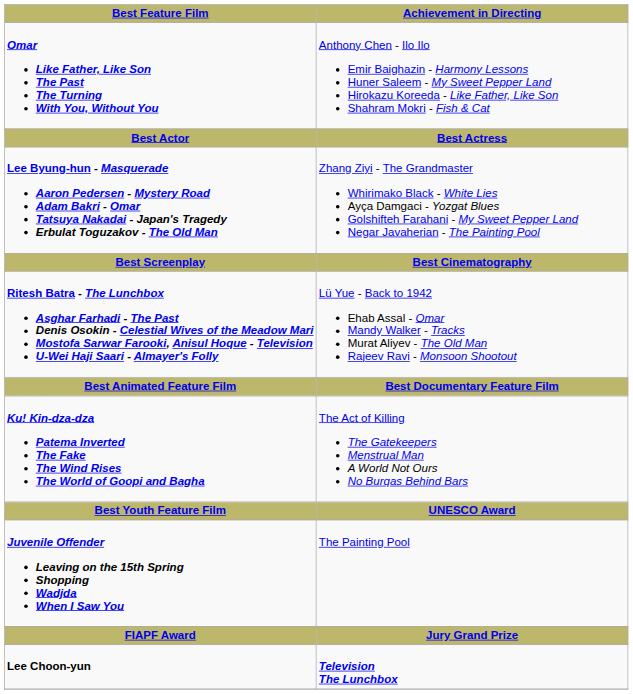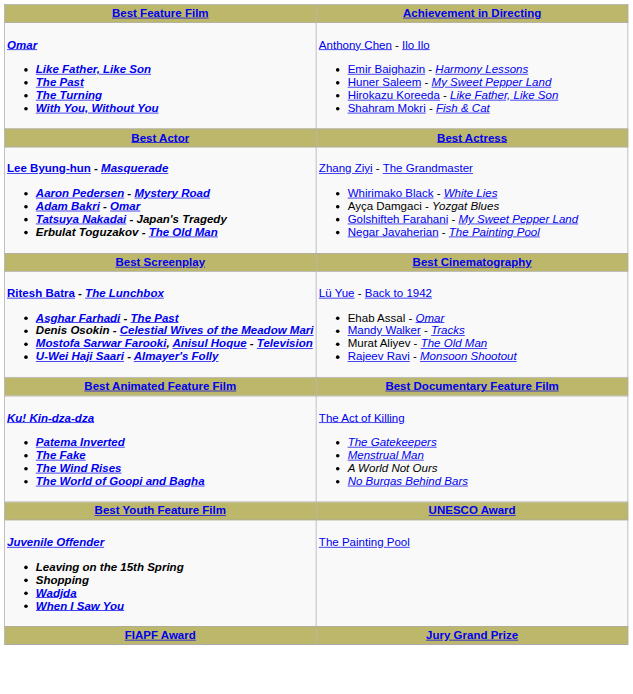- row: (49, 666)
